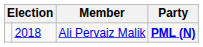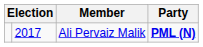(28, 32) 2018 -> (28, 32) 2017
